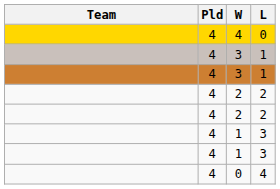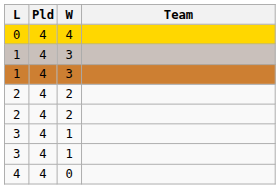columns swapped: (101, 14) <-> (263, 14)
